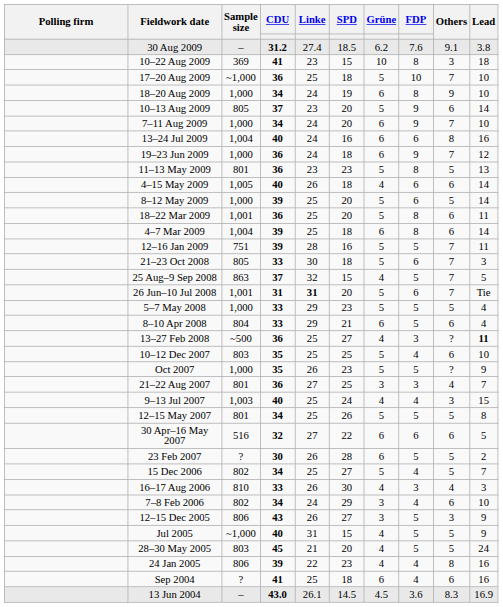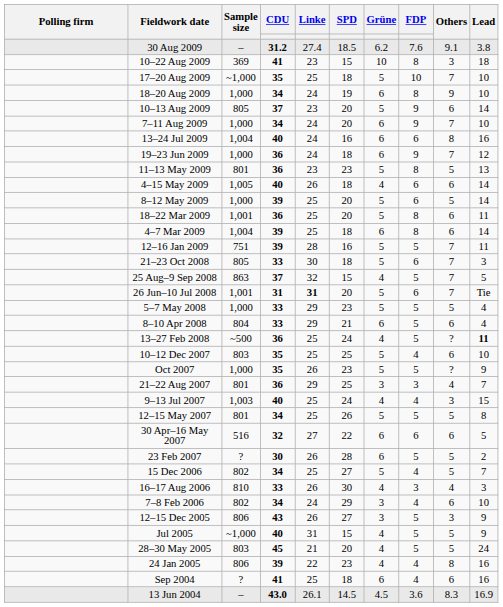(278, 78) 36 -> (278, 78) 35
(347, 339) 27 -> (347, 339) 24
(416, 339) 3 -> (416, 339) 5
(312, 385) 27 -> (312, 385) 29
